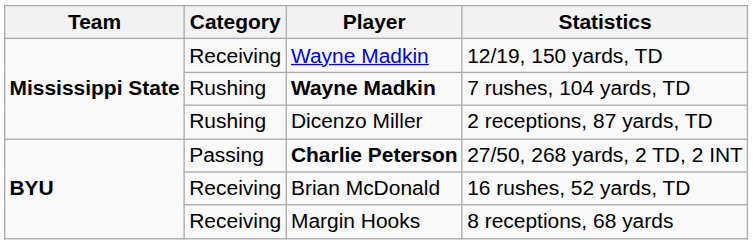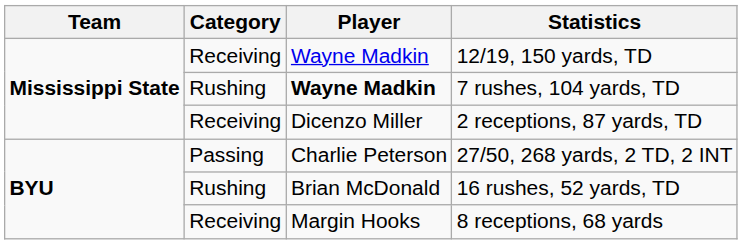(228, 121) Rushing -> (235, 121) Receiving
(374, 155) bold -> (369, 155) normal
(235, 188) Receiving -> (228, 188) Rushing
